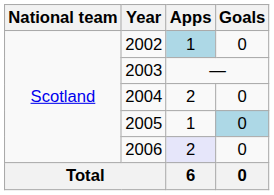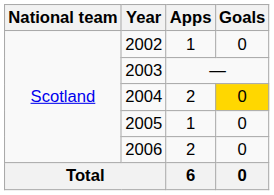(191, 44) lightblue background -> (191, 44) no background
(242, 96) no background -> (242, 96) gold background
(242, 123) lightblue background -> (242, 123) no background
(191, 149) lavender background -> (191, 149) no background
